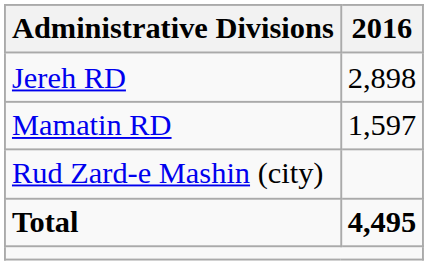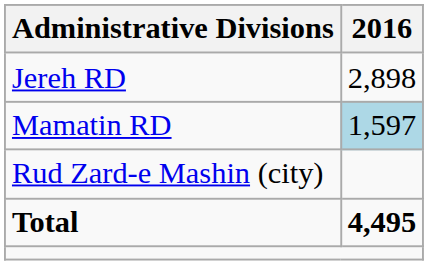(382, 125) no background -> (382, 125) lightblue background
